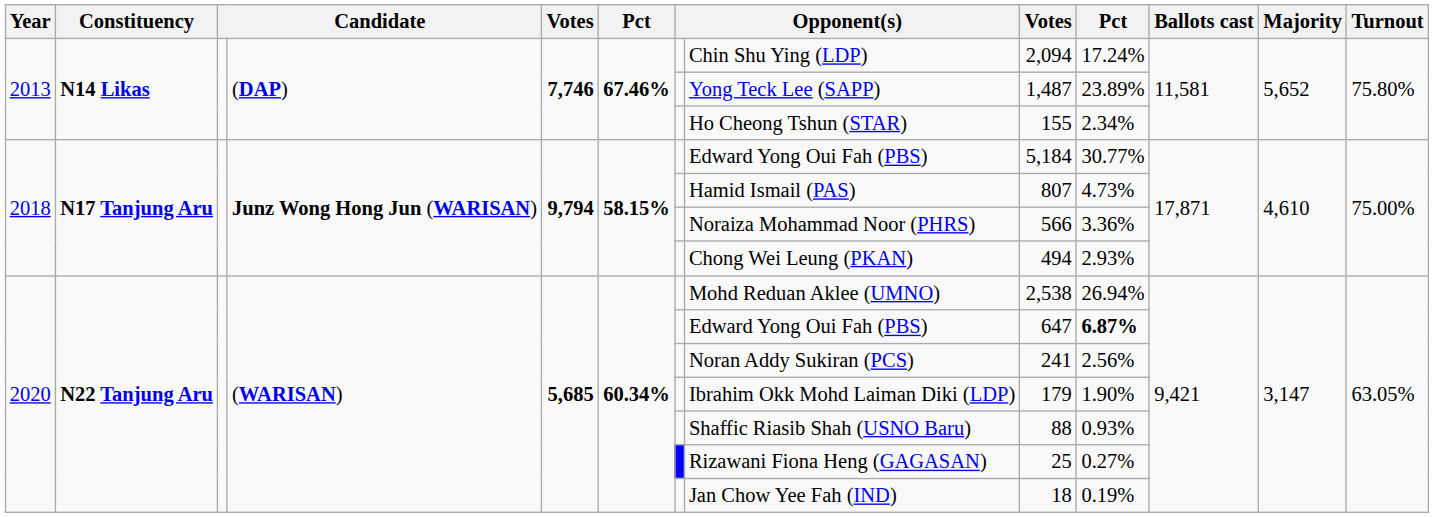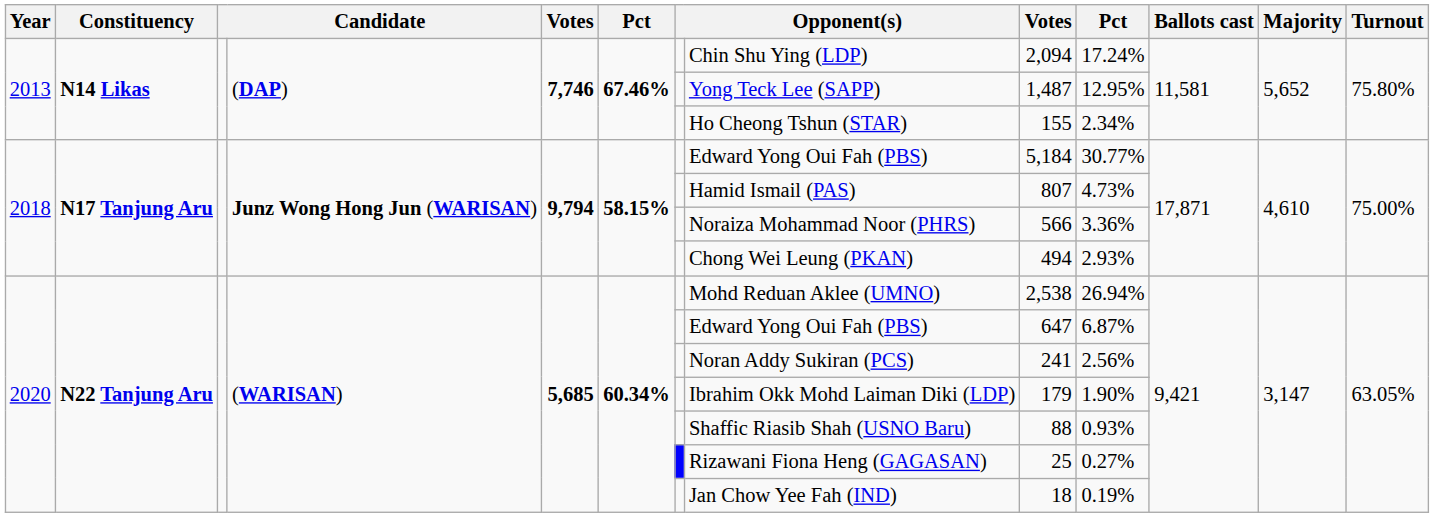(1113, 89) 23.89% -> (1113, 89) 12.95%
(1110, 325) bold -> (1108, 325) normal
